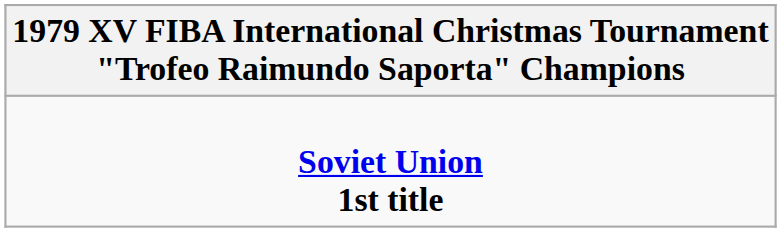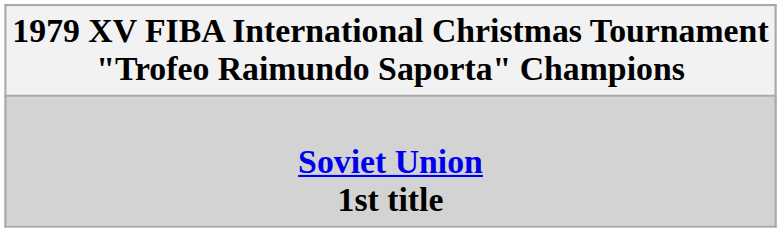(391, 179) no background -> (391, 179) lightgrey background
